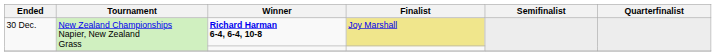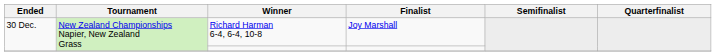(243, 29) bold -> (241, 29) normal
(373, 24) khaki background -> (373, 24) no background
